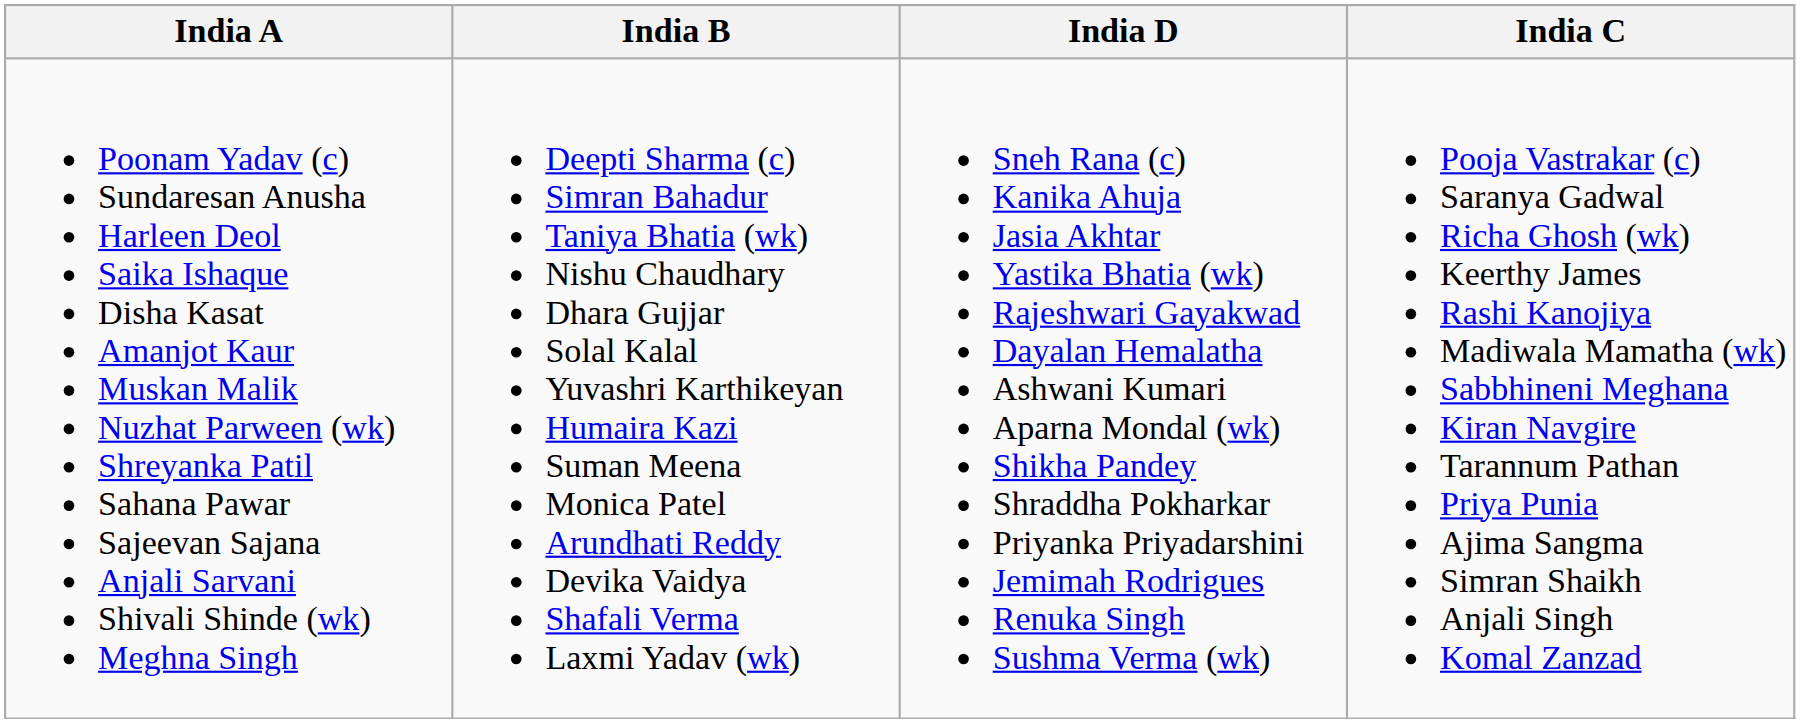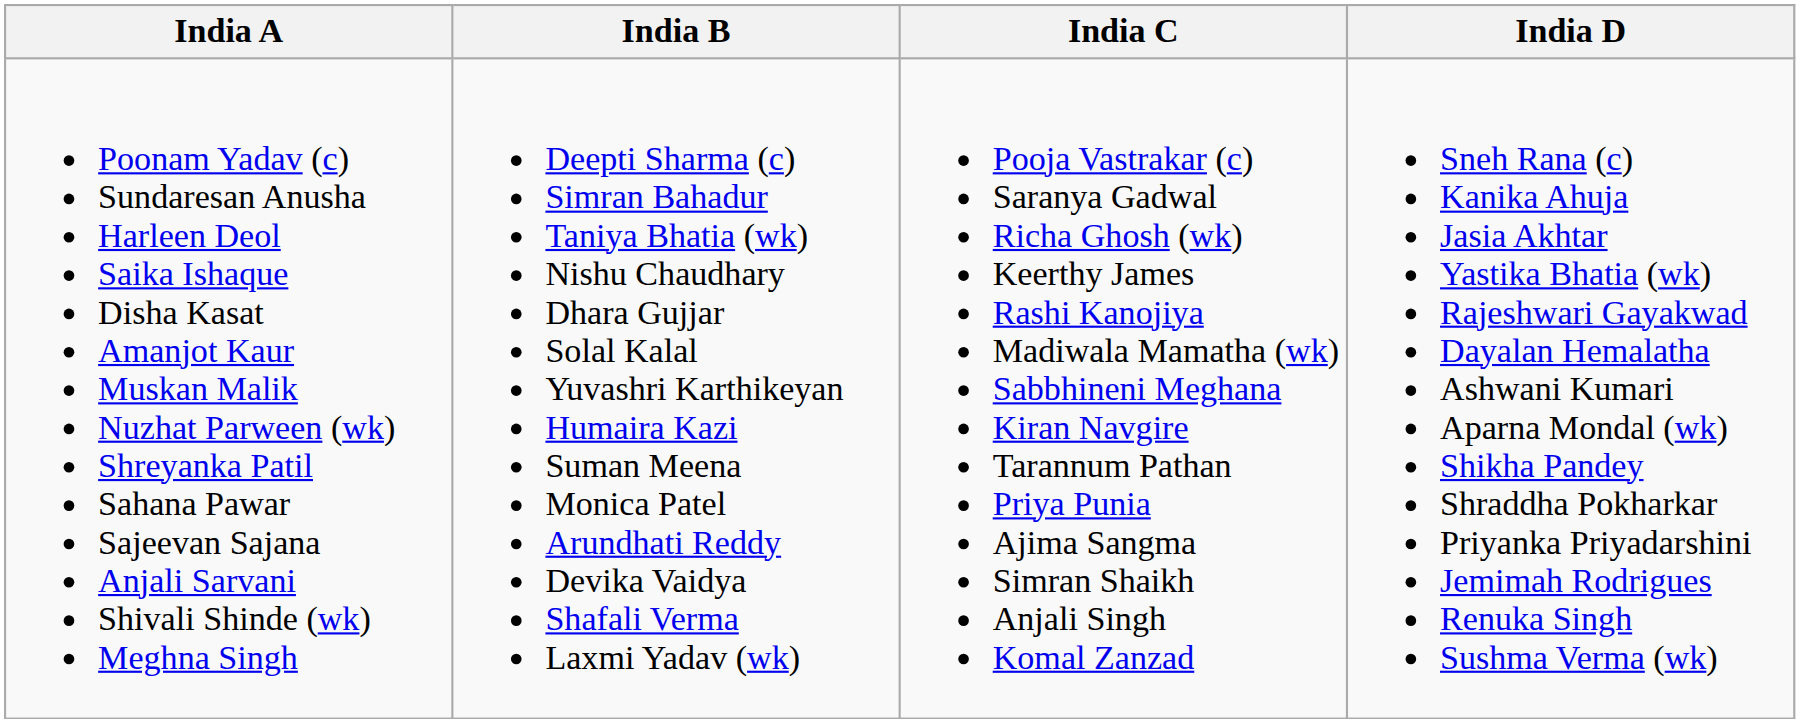columns swapped: (1571, 31) <-> (1123, 31)
